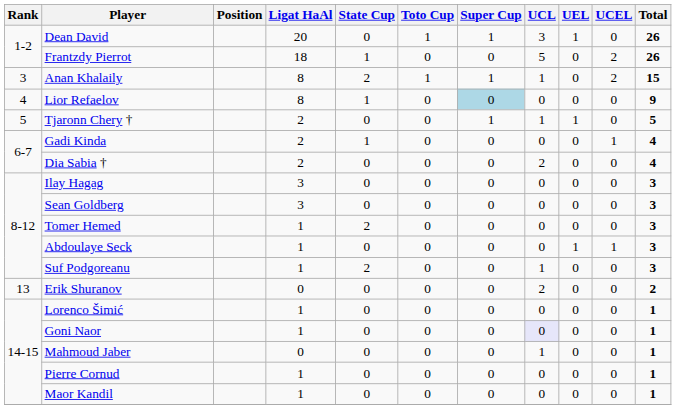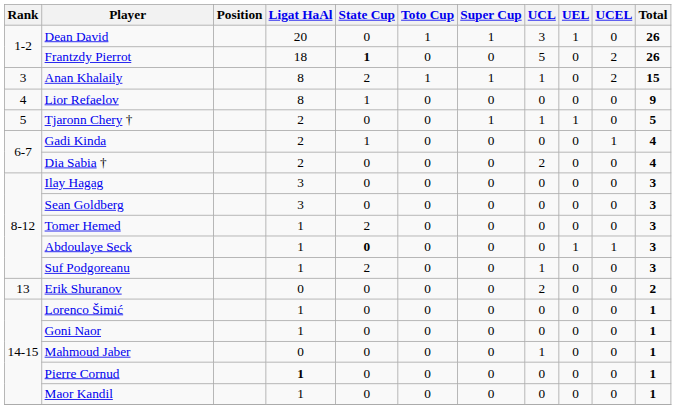(367, 57) normal -> (367, 57) bold
(491, 99) lightblue background -> (491, 99) no background
(367, 246) normal -> (367, 246) bold
(542, 330) lavender background -> (542, 330) no background
(301, 373) normal -> (301, 373) bold
